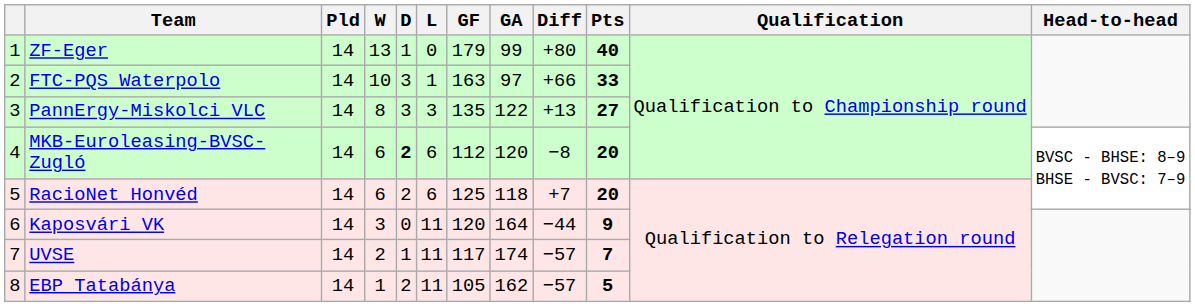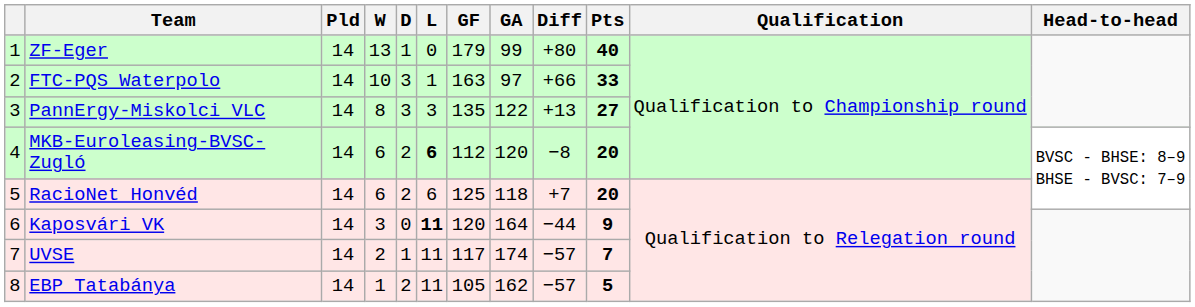(406, 153) bold -> (406, 153) normal
(432, 153) normal -> (432, 153) bold
(432, 225) normal -> (432, 225) bold
